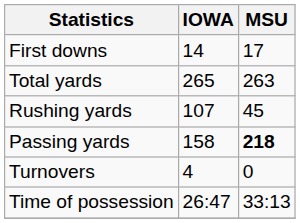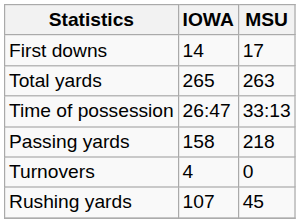rows swapped: (70, 111) <-> (91, 202)
(259, 141) bold -> (259, 141) normal
